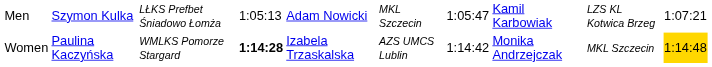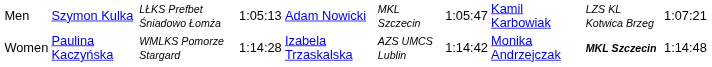(261, 47) bold -> (260, 47) normal
(621, 48) normal -> (621, 47) bold
(685, 47) gold background -> (685, 47) no background
